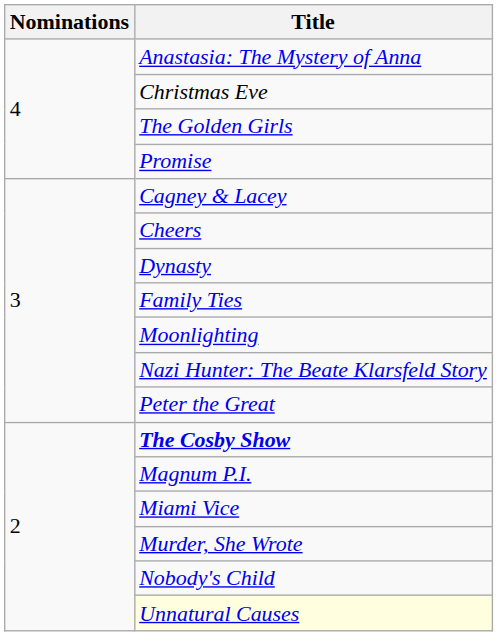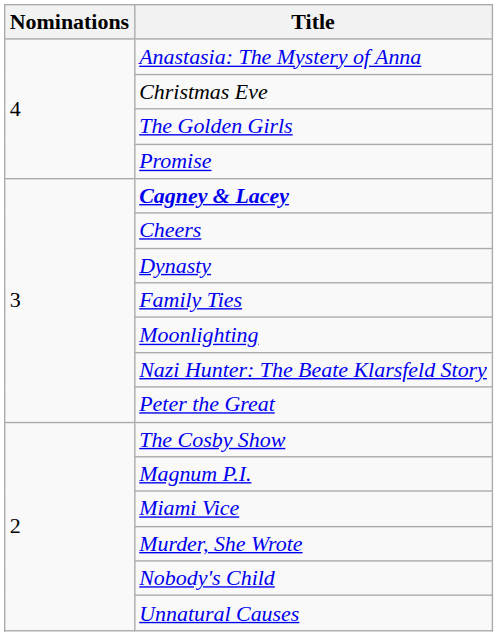(213, 195) normal -> (214, 195) bold
(215, 439) bold -> (212, 439) normal
(219, 612) lightyellow background -> (219, 612) no background
